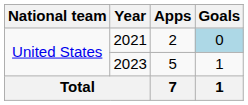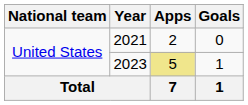(219, 40) lightblue background -> (219, 40) no background
(173, 64) no background -> (173, 64) khaki background
